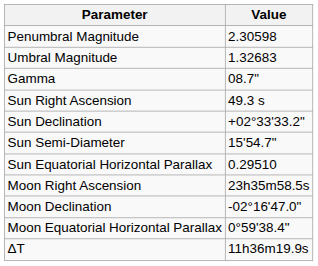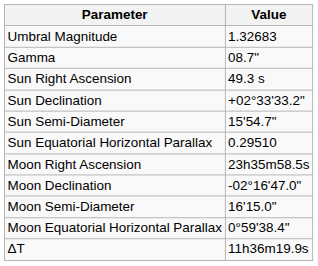- row: (73, 36)
+ row: (71, 206)
